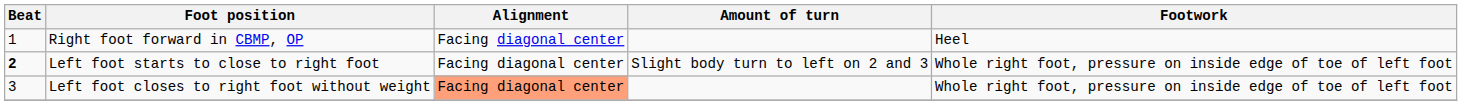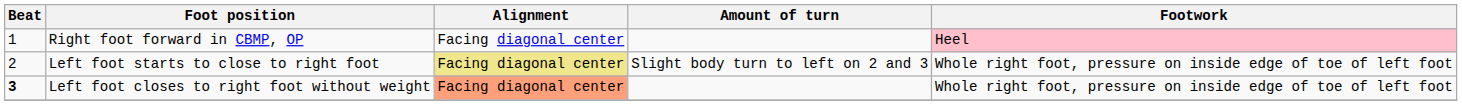(952, 40) no background -> (952, 40) pink background
(12, 64) bold -> (12, 64) normal
(531, 64) no background -> (531, 64) khaki background
(12, 88) normal -> (12, 88) bold
